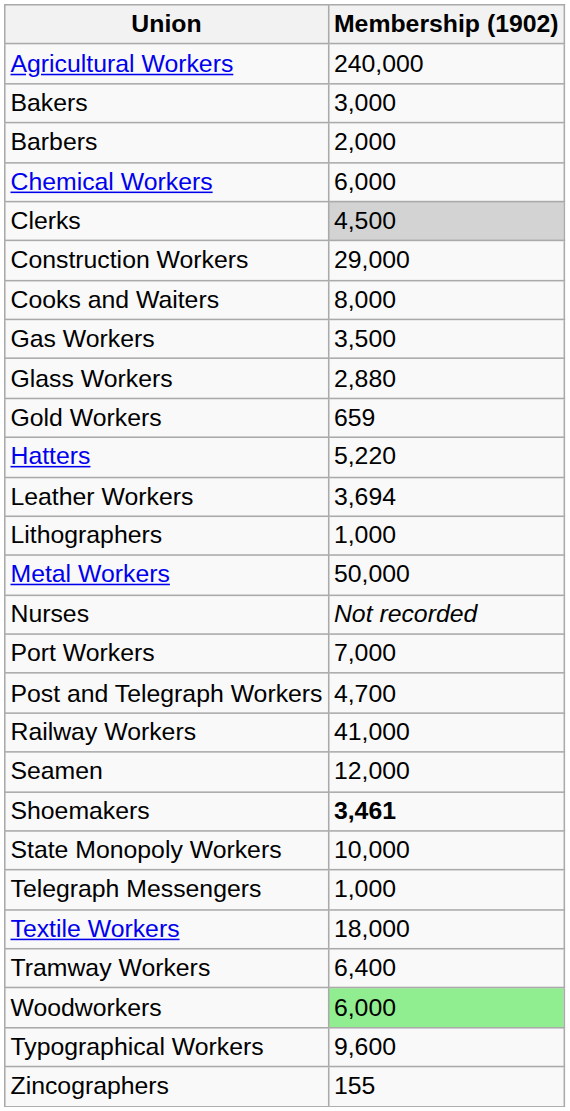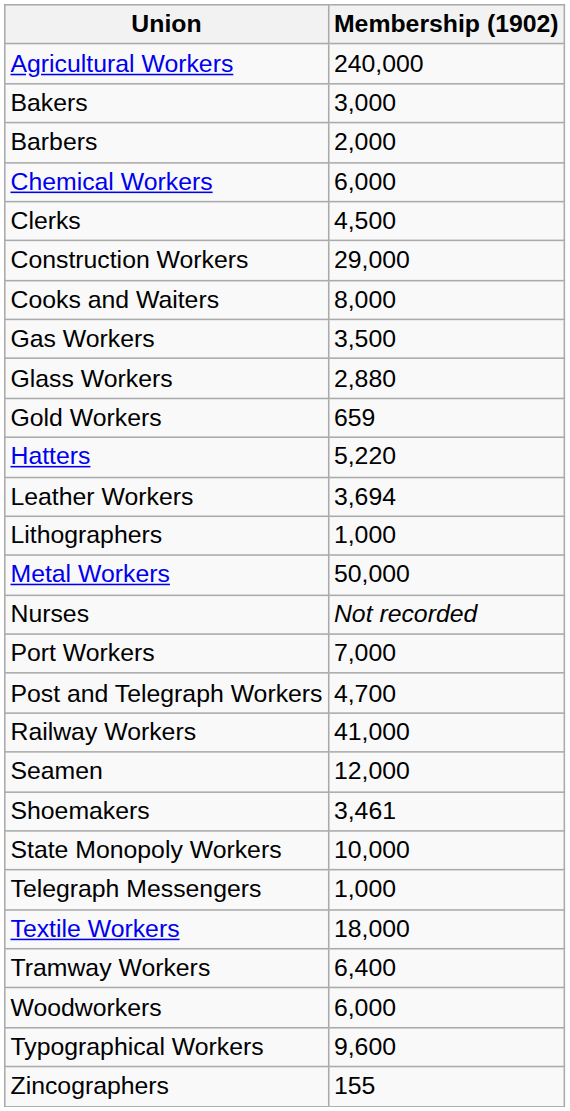(365, 220) lightgrey background -> (365, 220) no background
(365, 810) bold -> (365, 810) normal
(365, 1007) lightgreen background -> (365, 1007) no background
